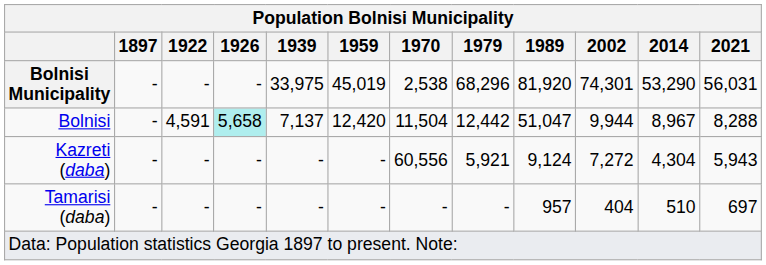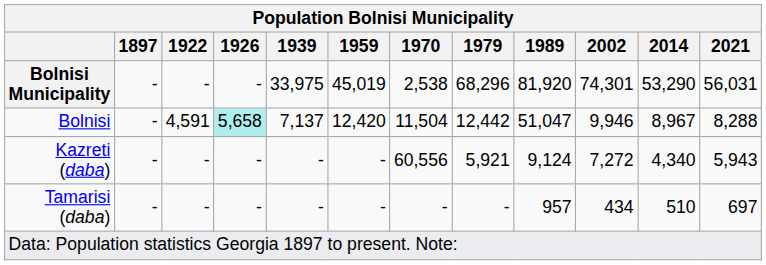(612, 121) 9,944 -> (612, 121) 9,946
(673, 159) 4,304 -> (673, 159) 4,340
(619, 207) 404 -> (619, 207) 434
